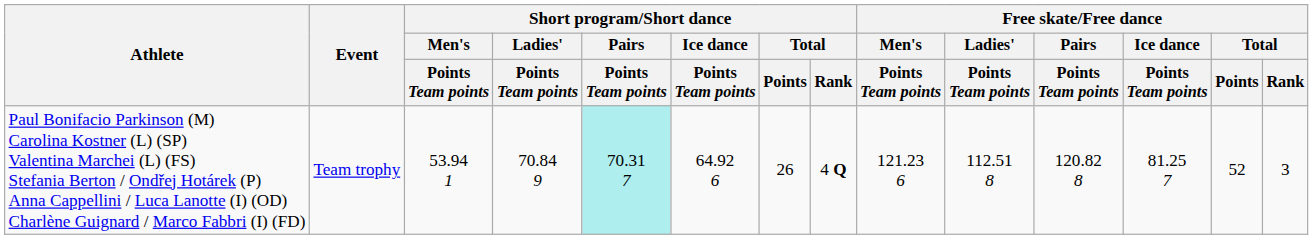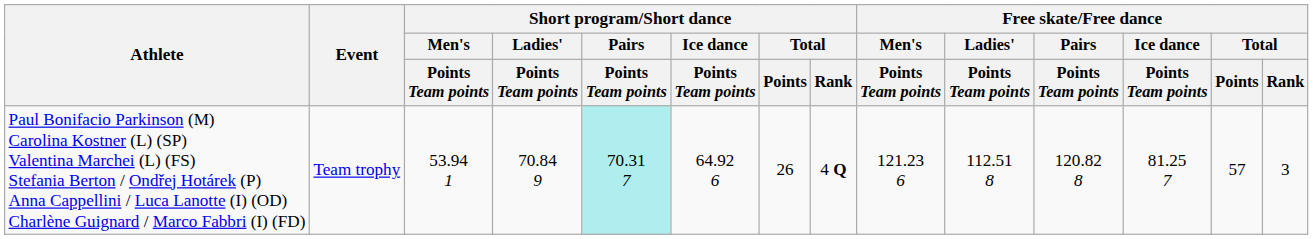(1237, 170) 52 -> (1237, 170) 57
